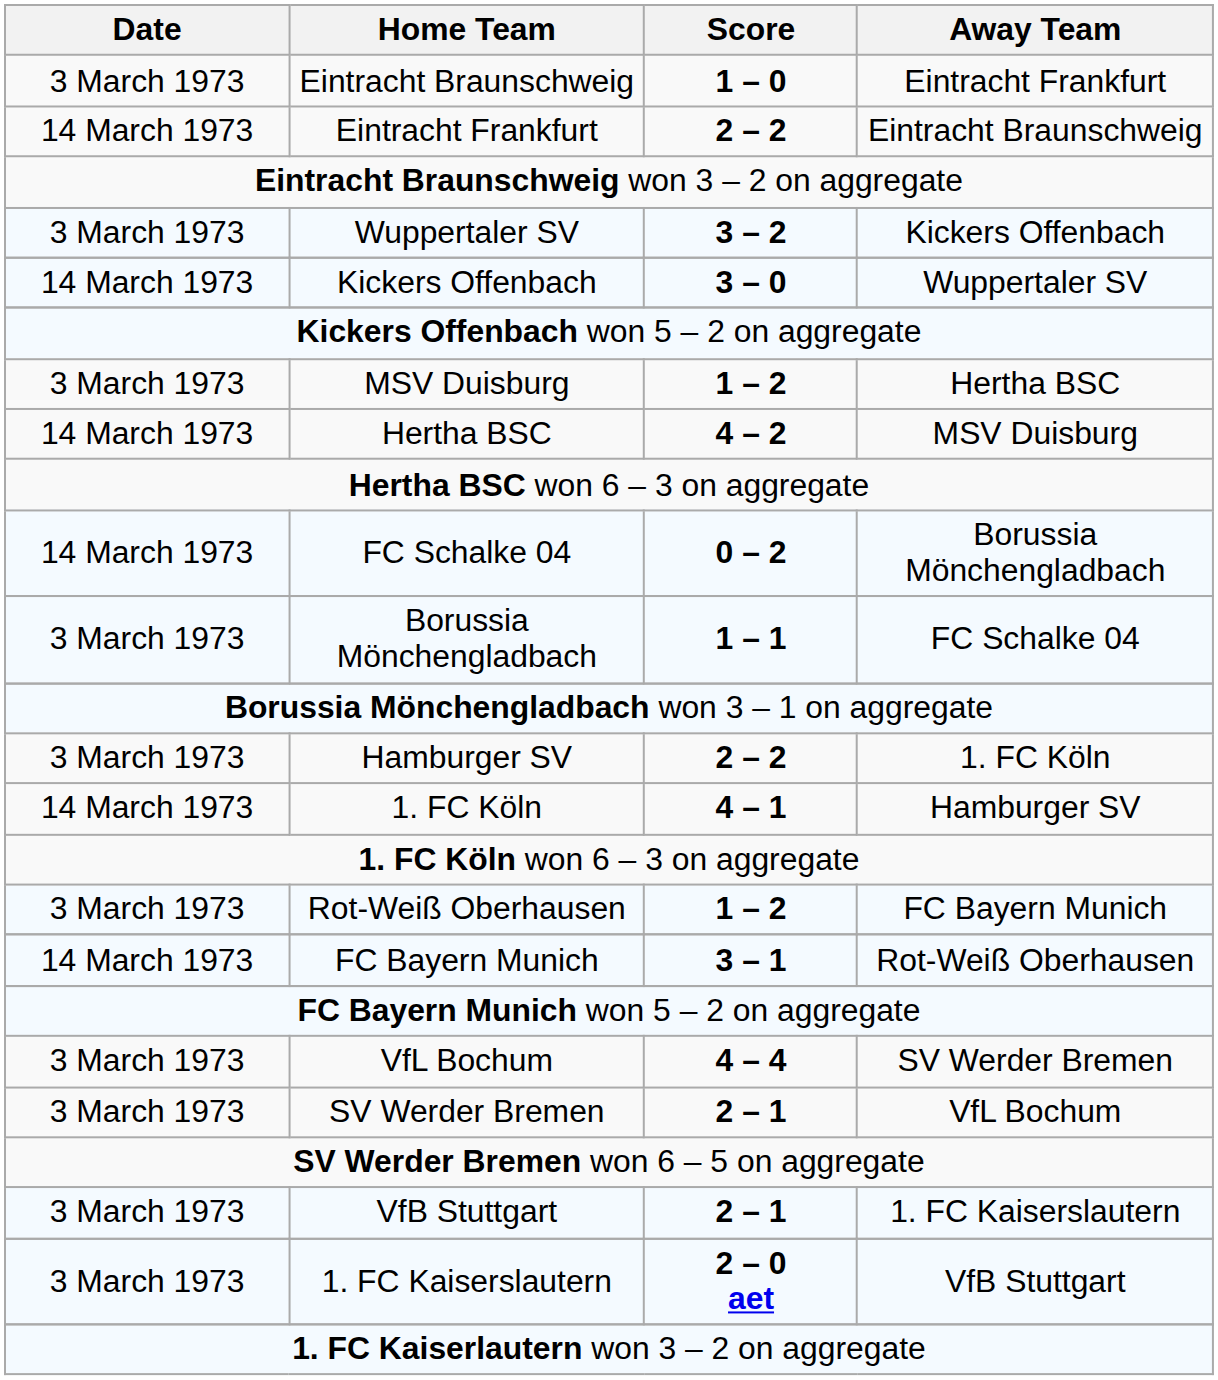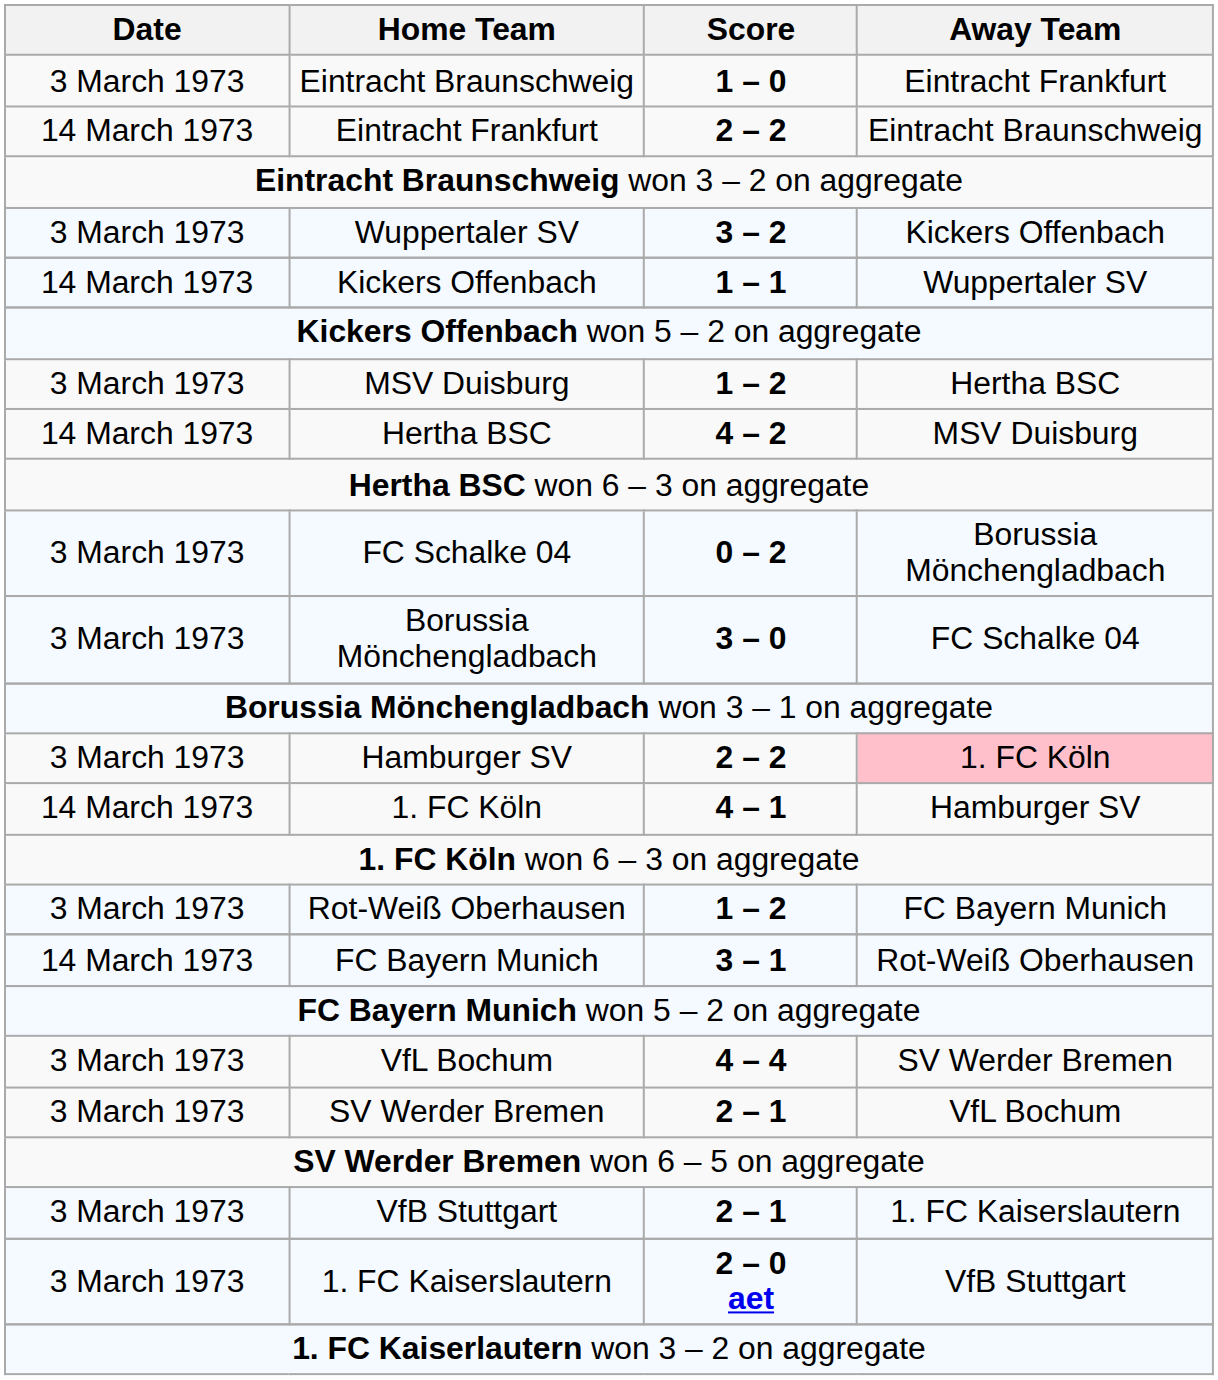(751, 282) 3 – 0 -> (751, 282) 1 – 1
(147, 552) 14 March 1973 -> (147, 552) 3 March 1973
(751, 638) 1 – 1 -> (751, 638) 3 – 0
(1035, 757) no background -> (1035, 757) pink background
